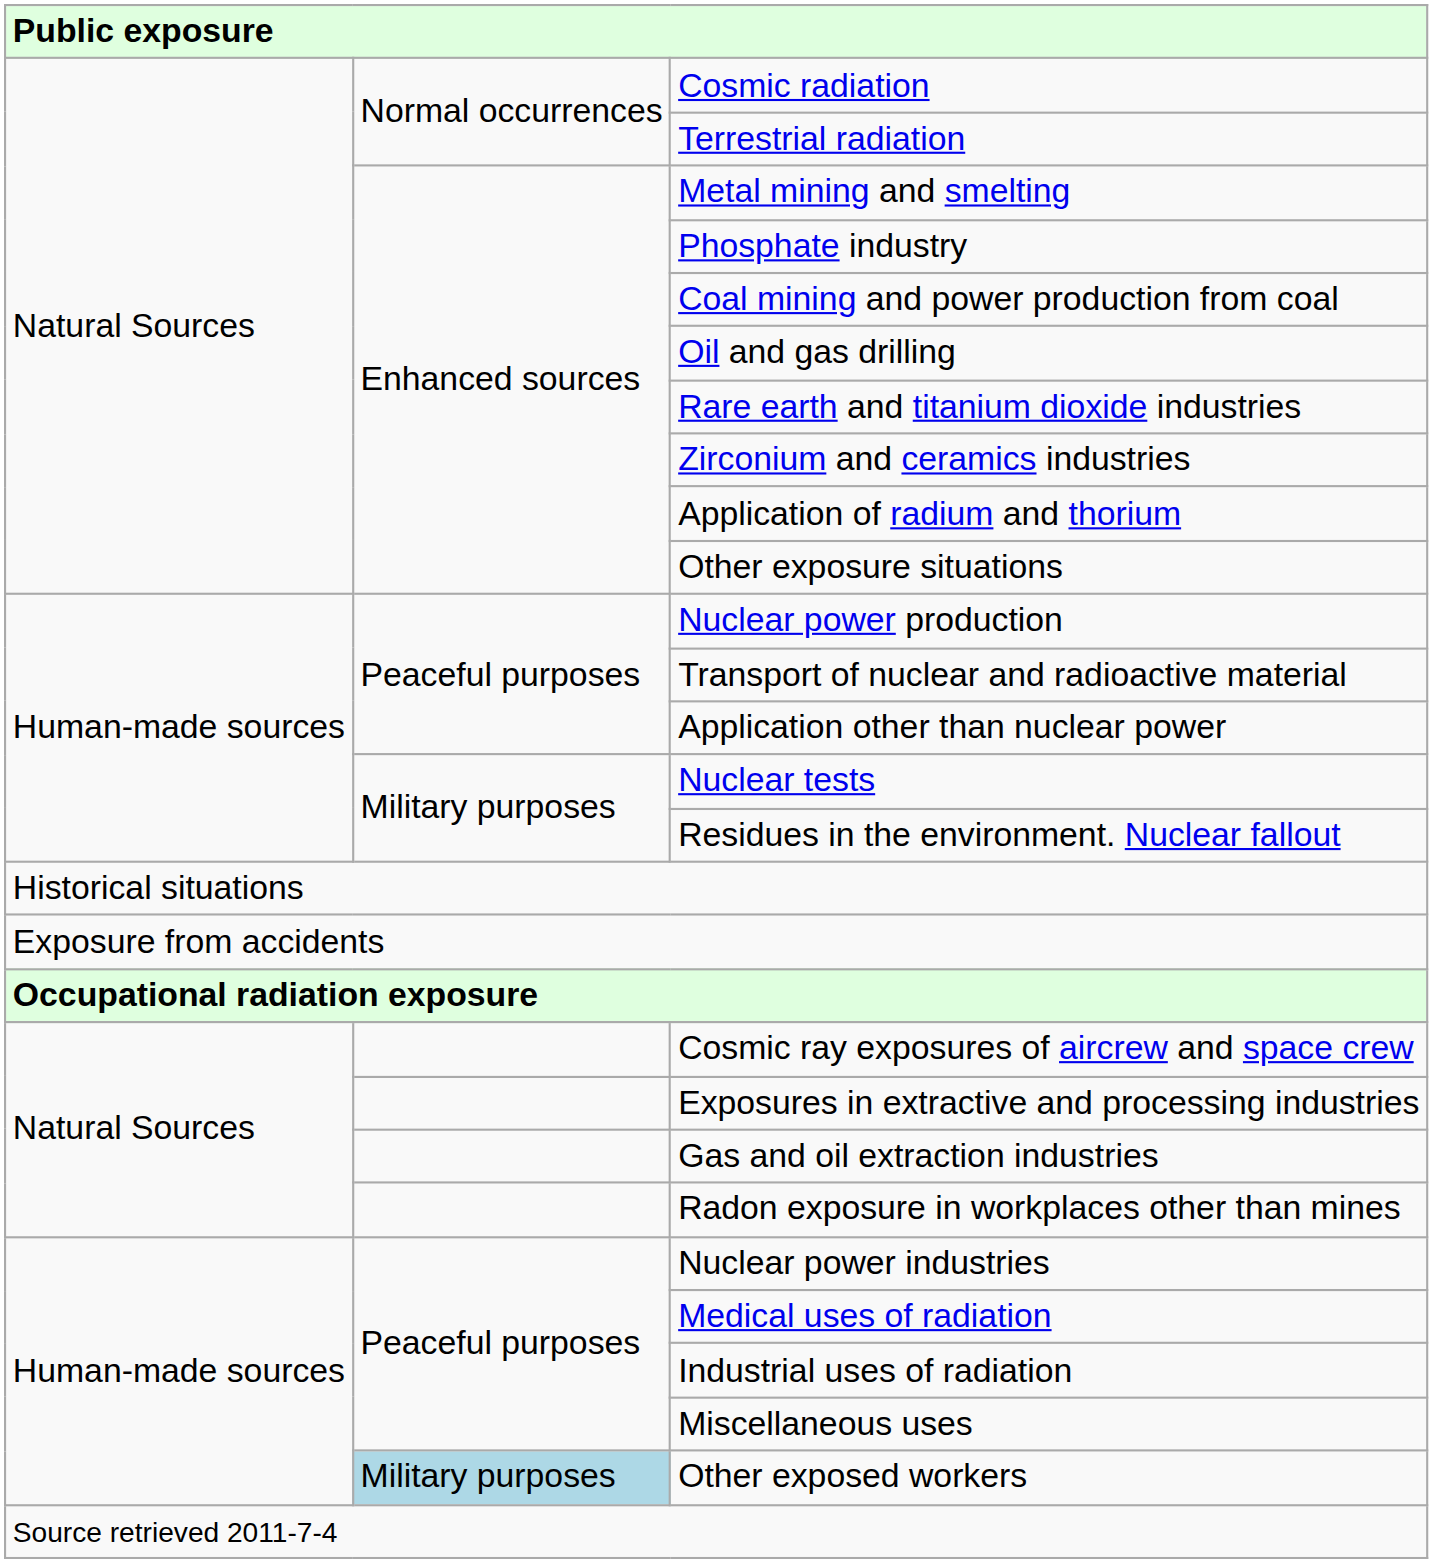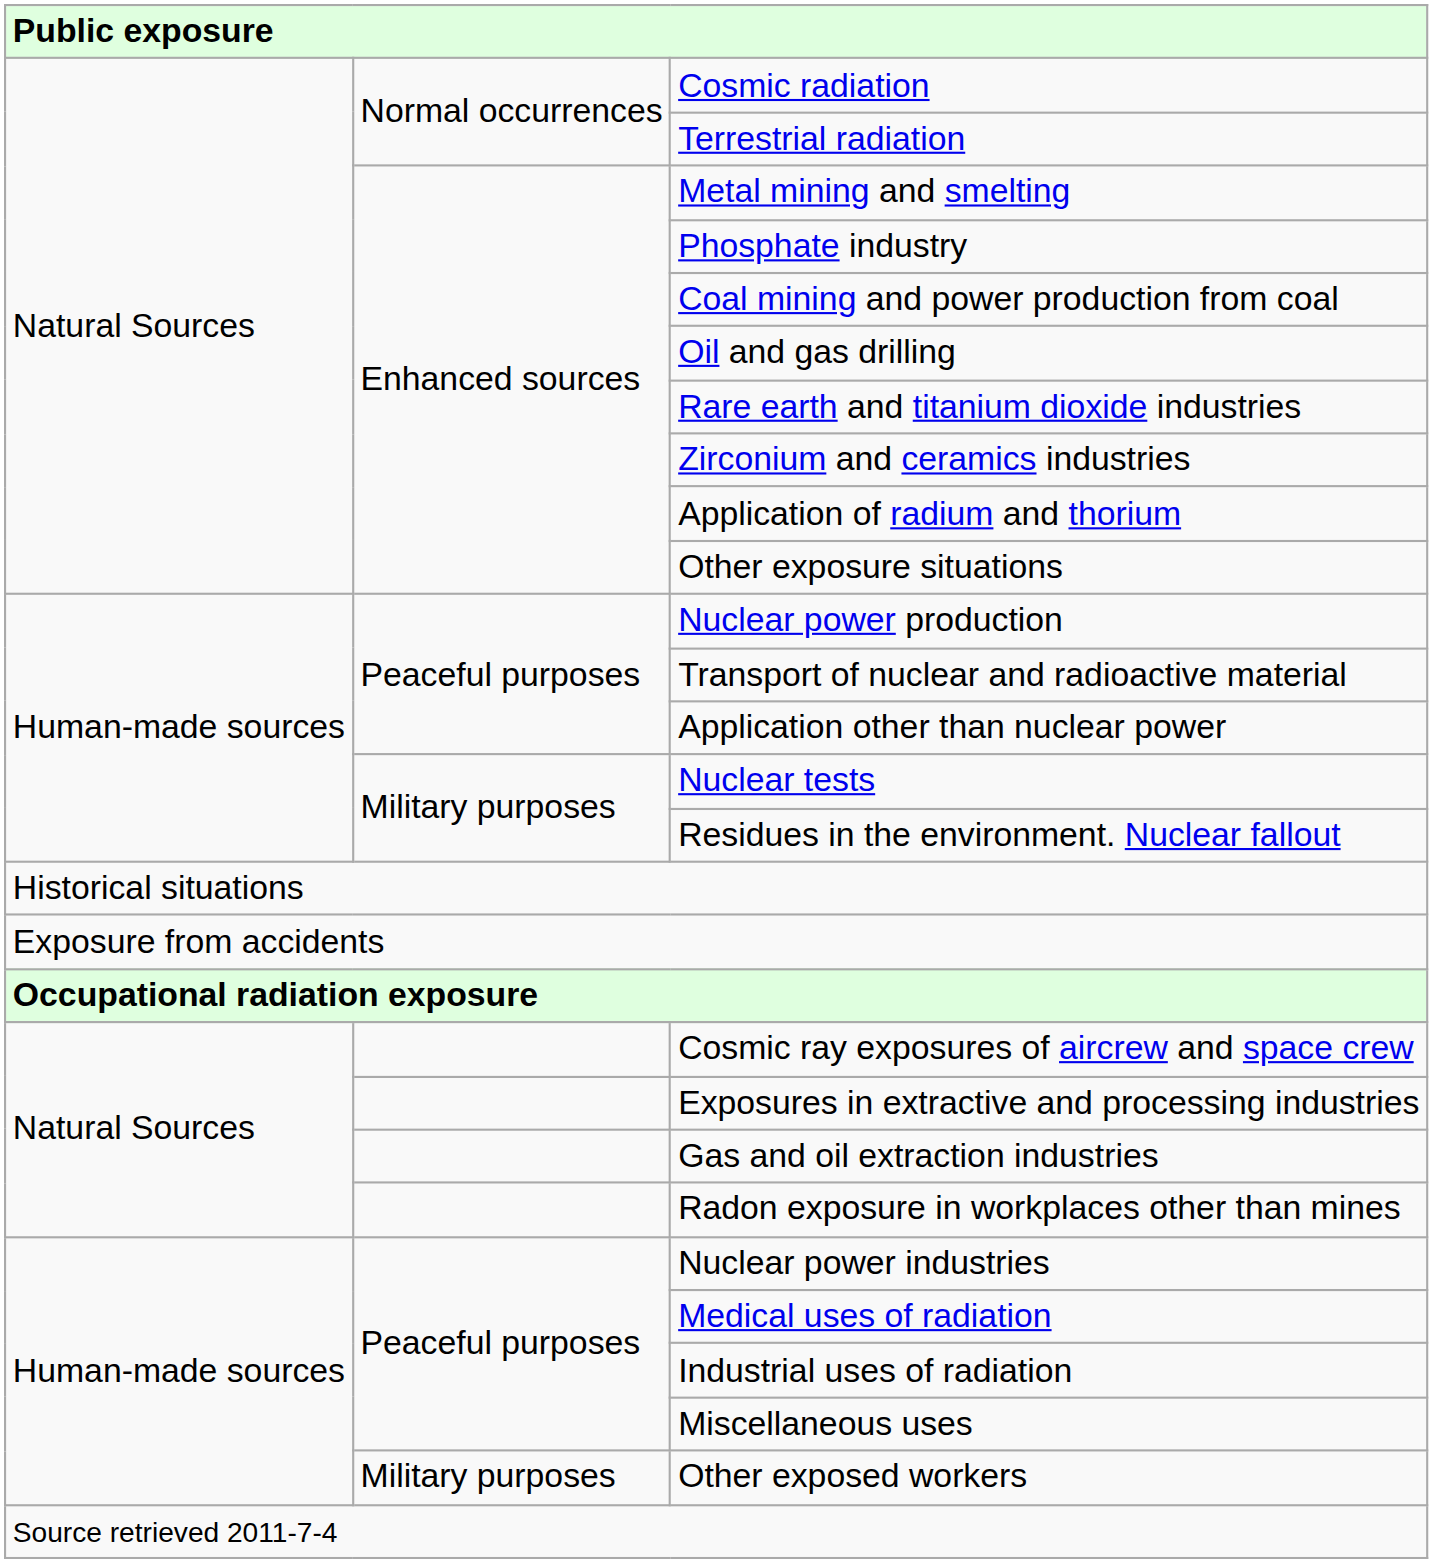(488, 1476) lightblue background -> (488, 1476) no background
